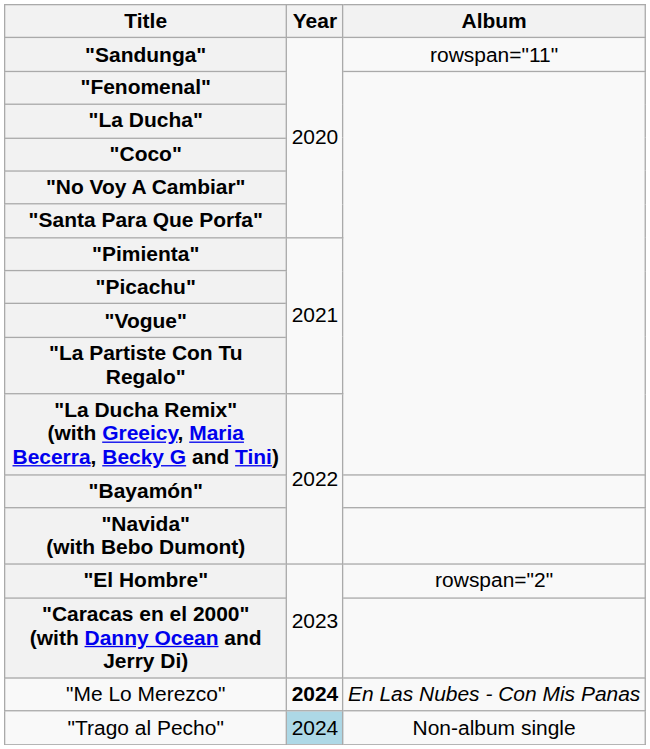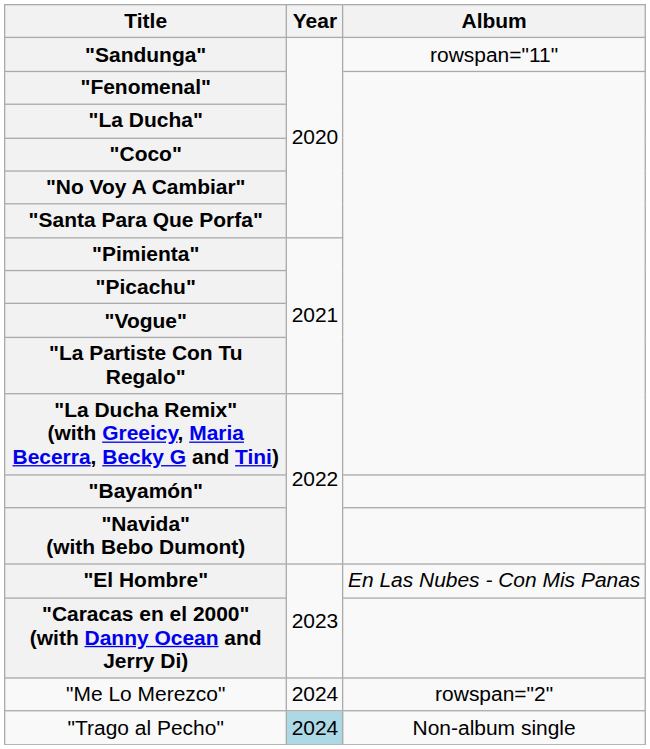(494, 580) rowspan="2" -> (494, 580) En Las Nubes - Con Mis Panas
(315, 694) bold -> (315, 694) normal
(494, 694) En Las Nubes - Con Mis Panas -> (494, 694) rowspan="2"
